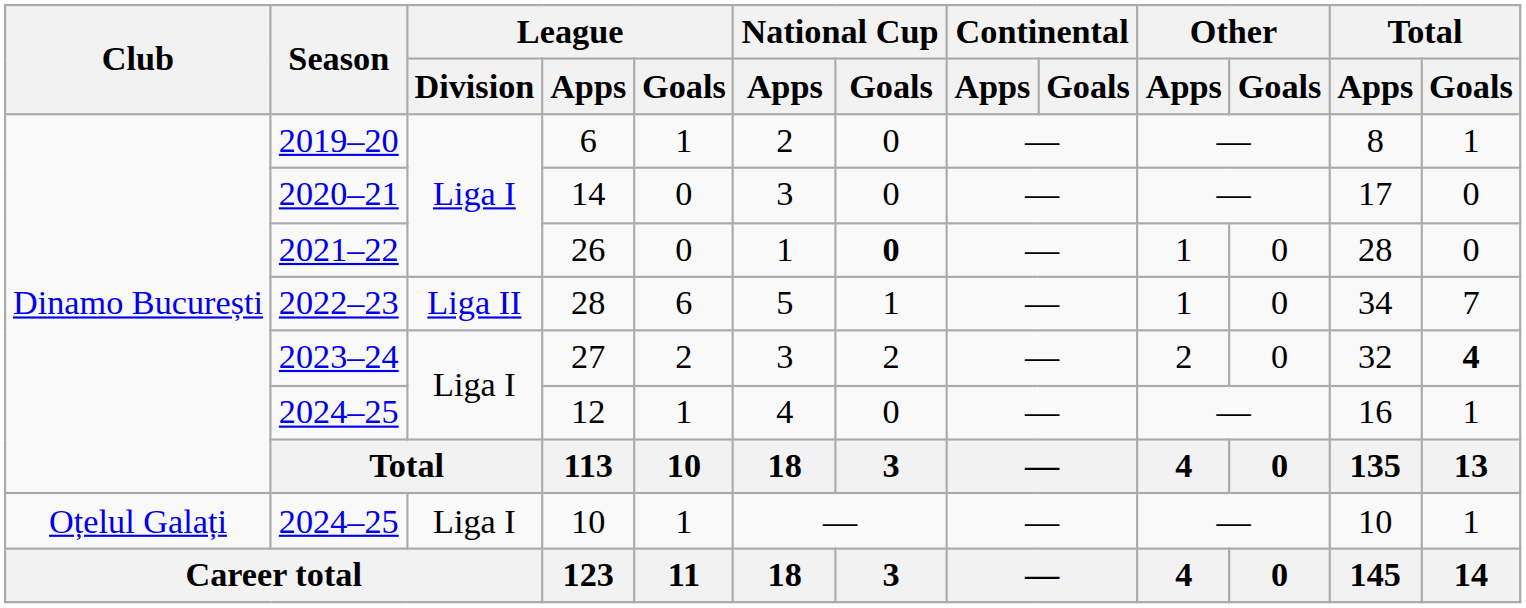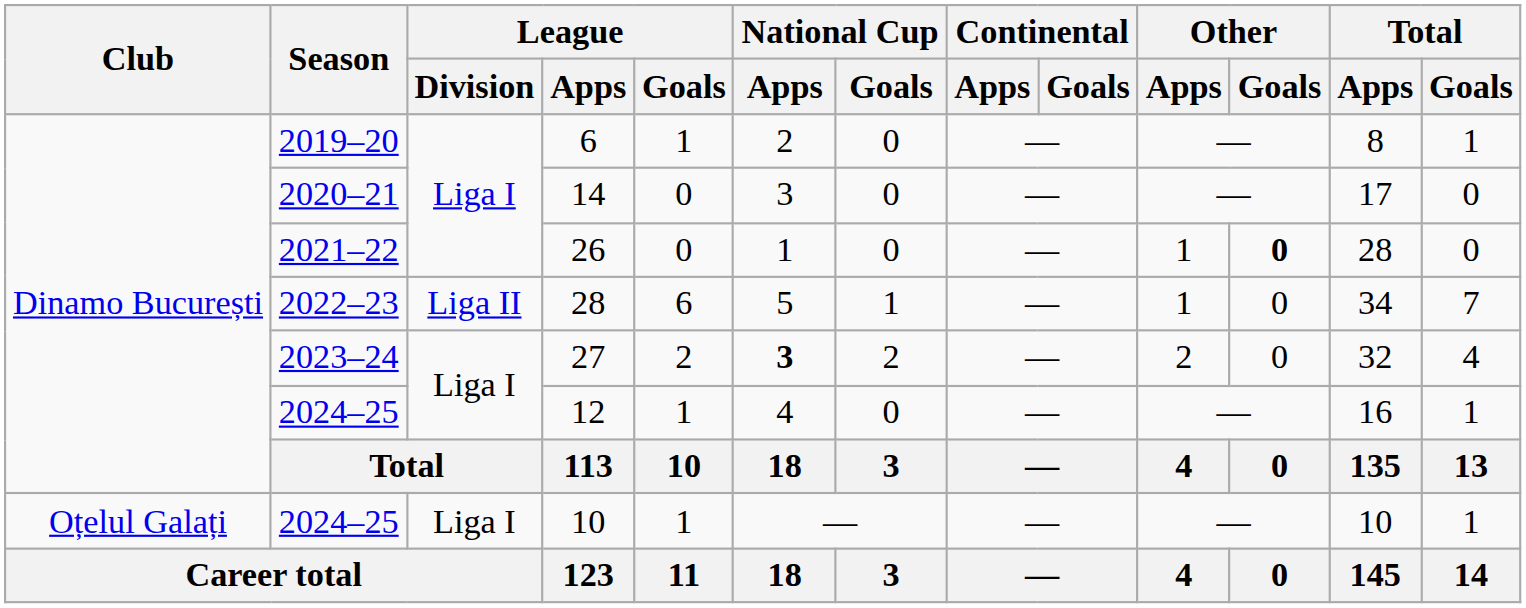(891, 248) bold -> (891, 248) normal
(1280, 248) normal -> (1280, 248) bold
(785, 357) normal -> (785, 357) bold
(1471, 357) bold -> (1471, 357) normal
